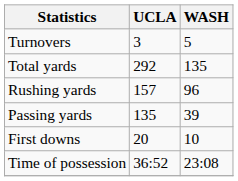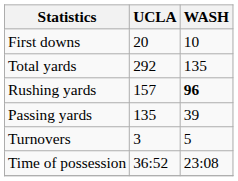rows swapped: (44, 138) <-> (39, 41)
(191, 90) normal -> (191, 90) bold
